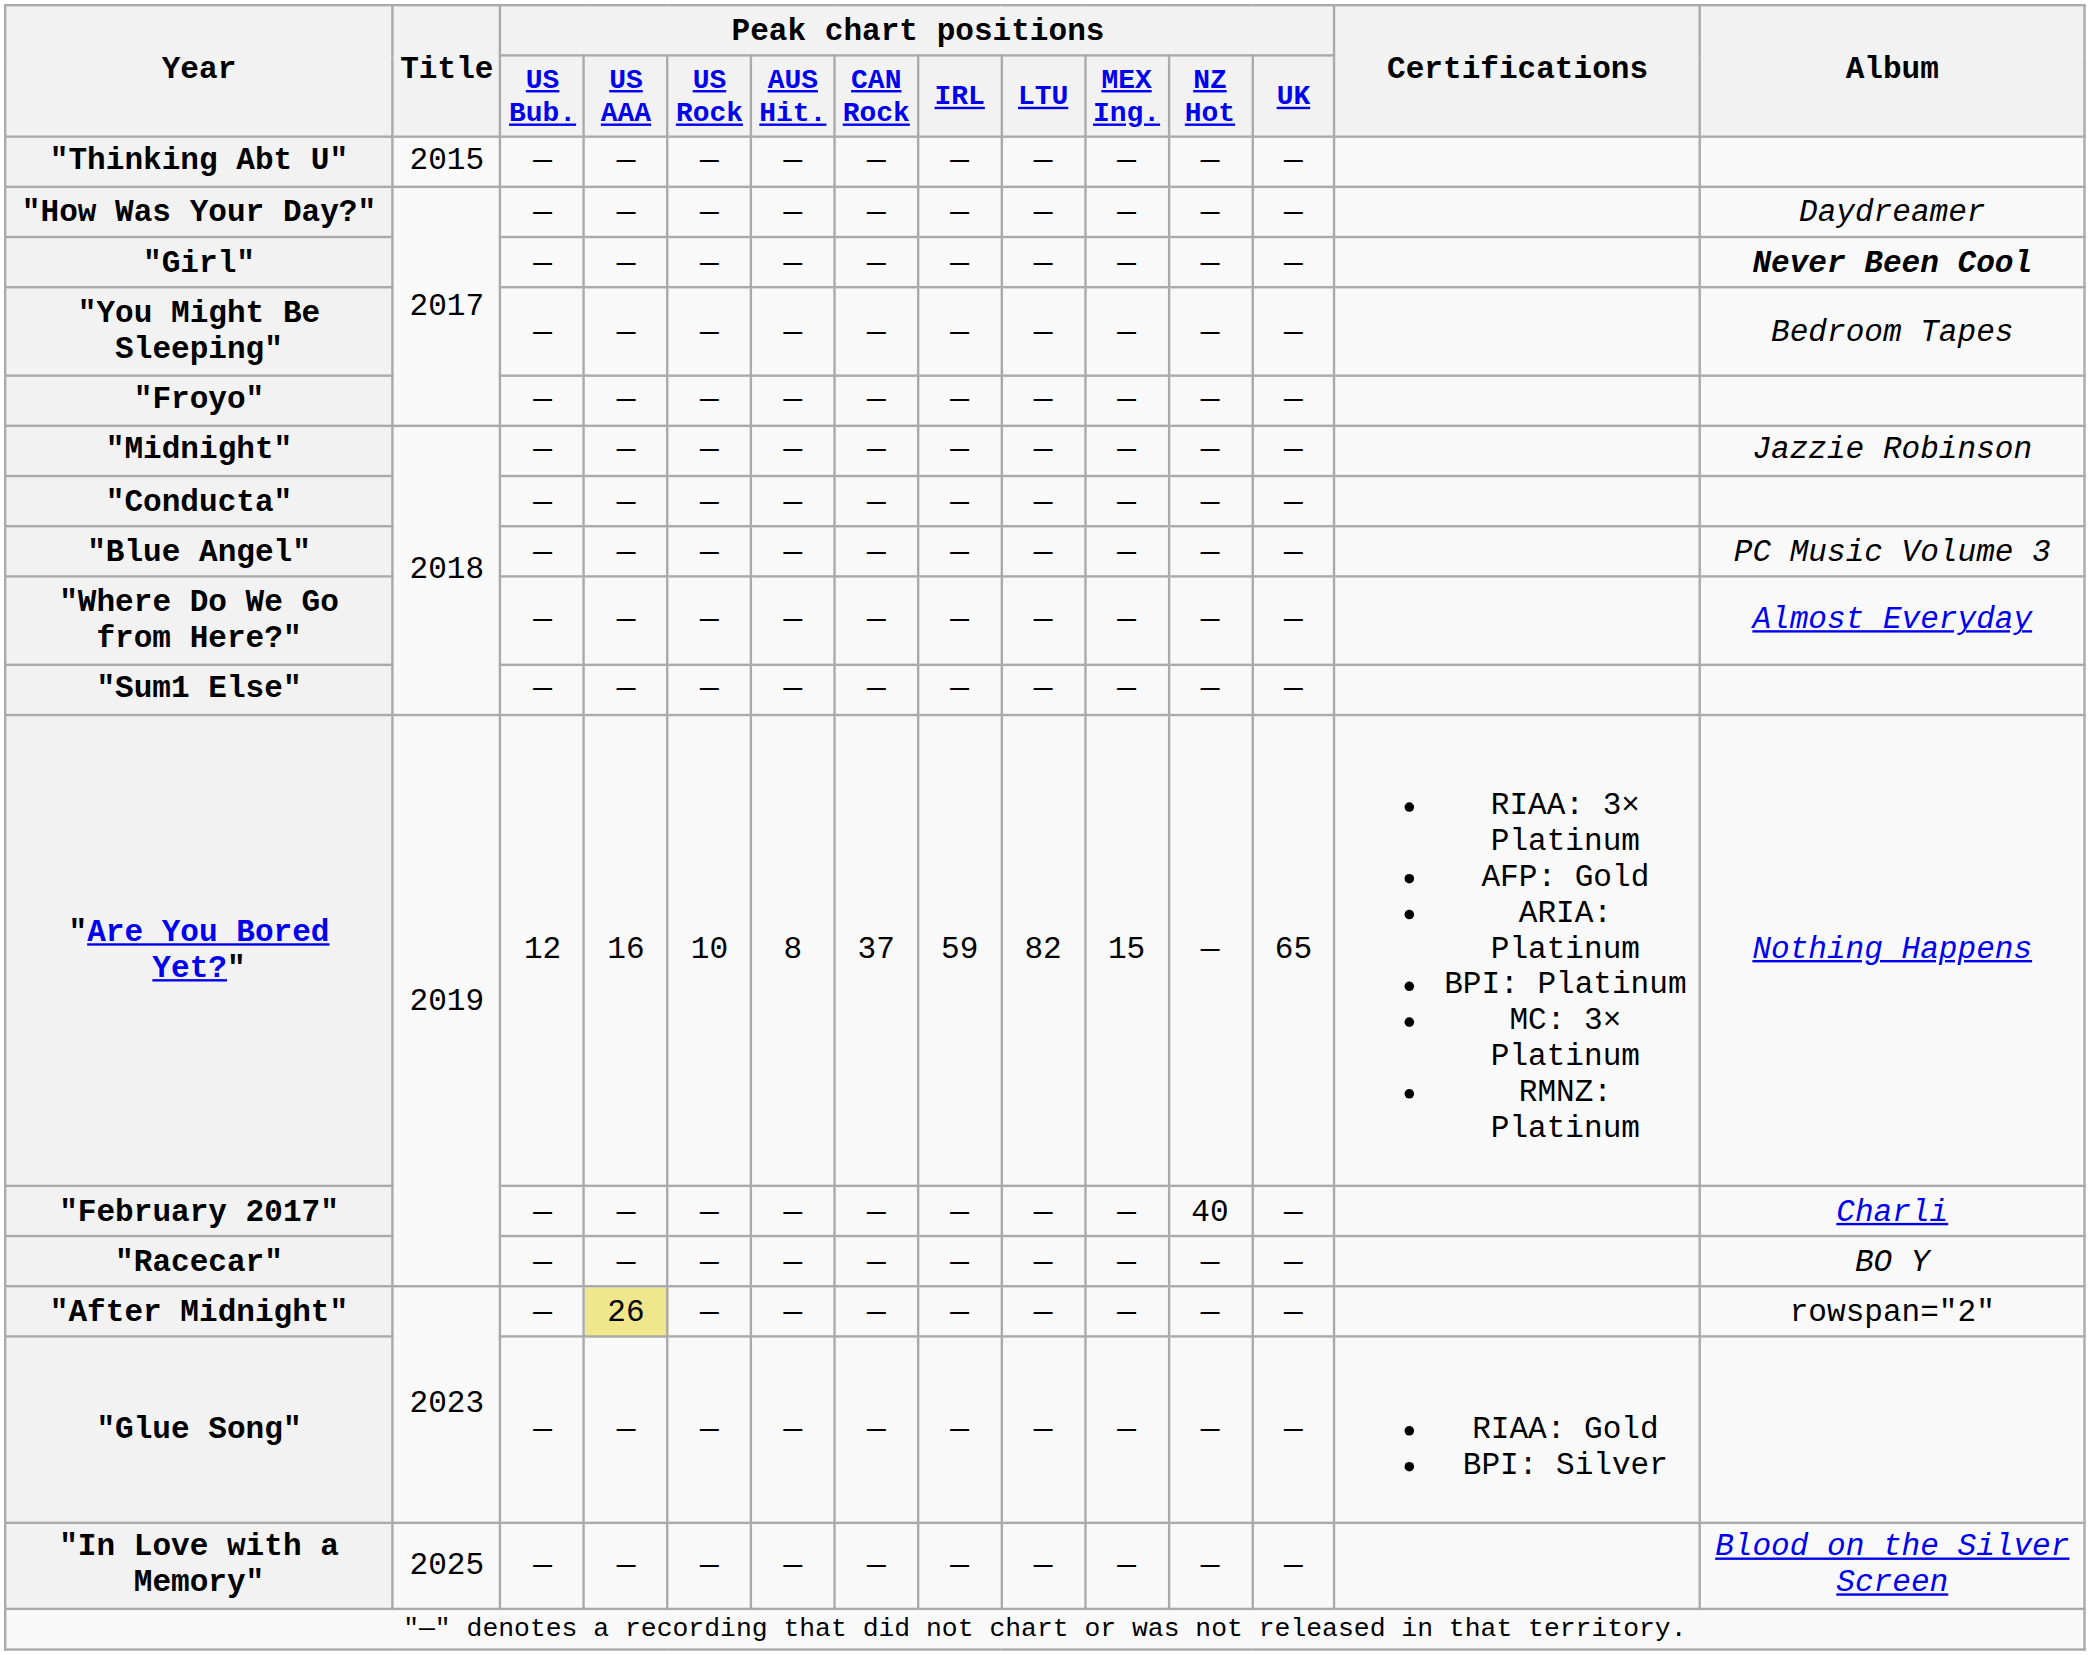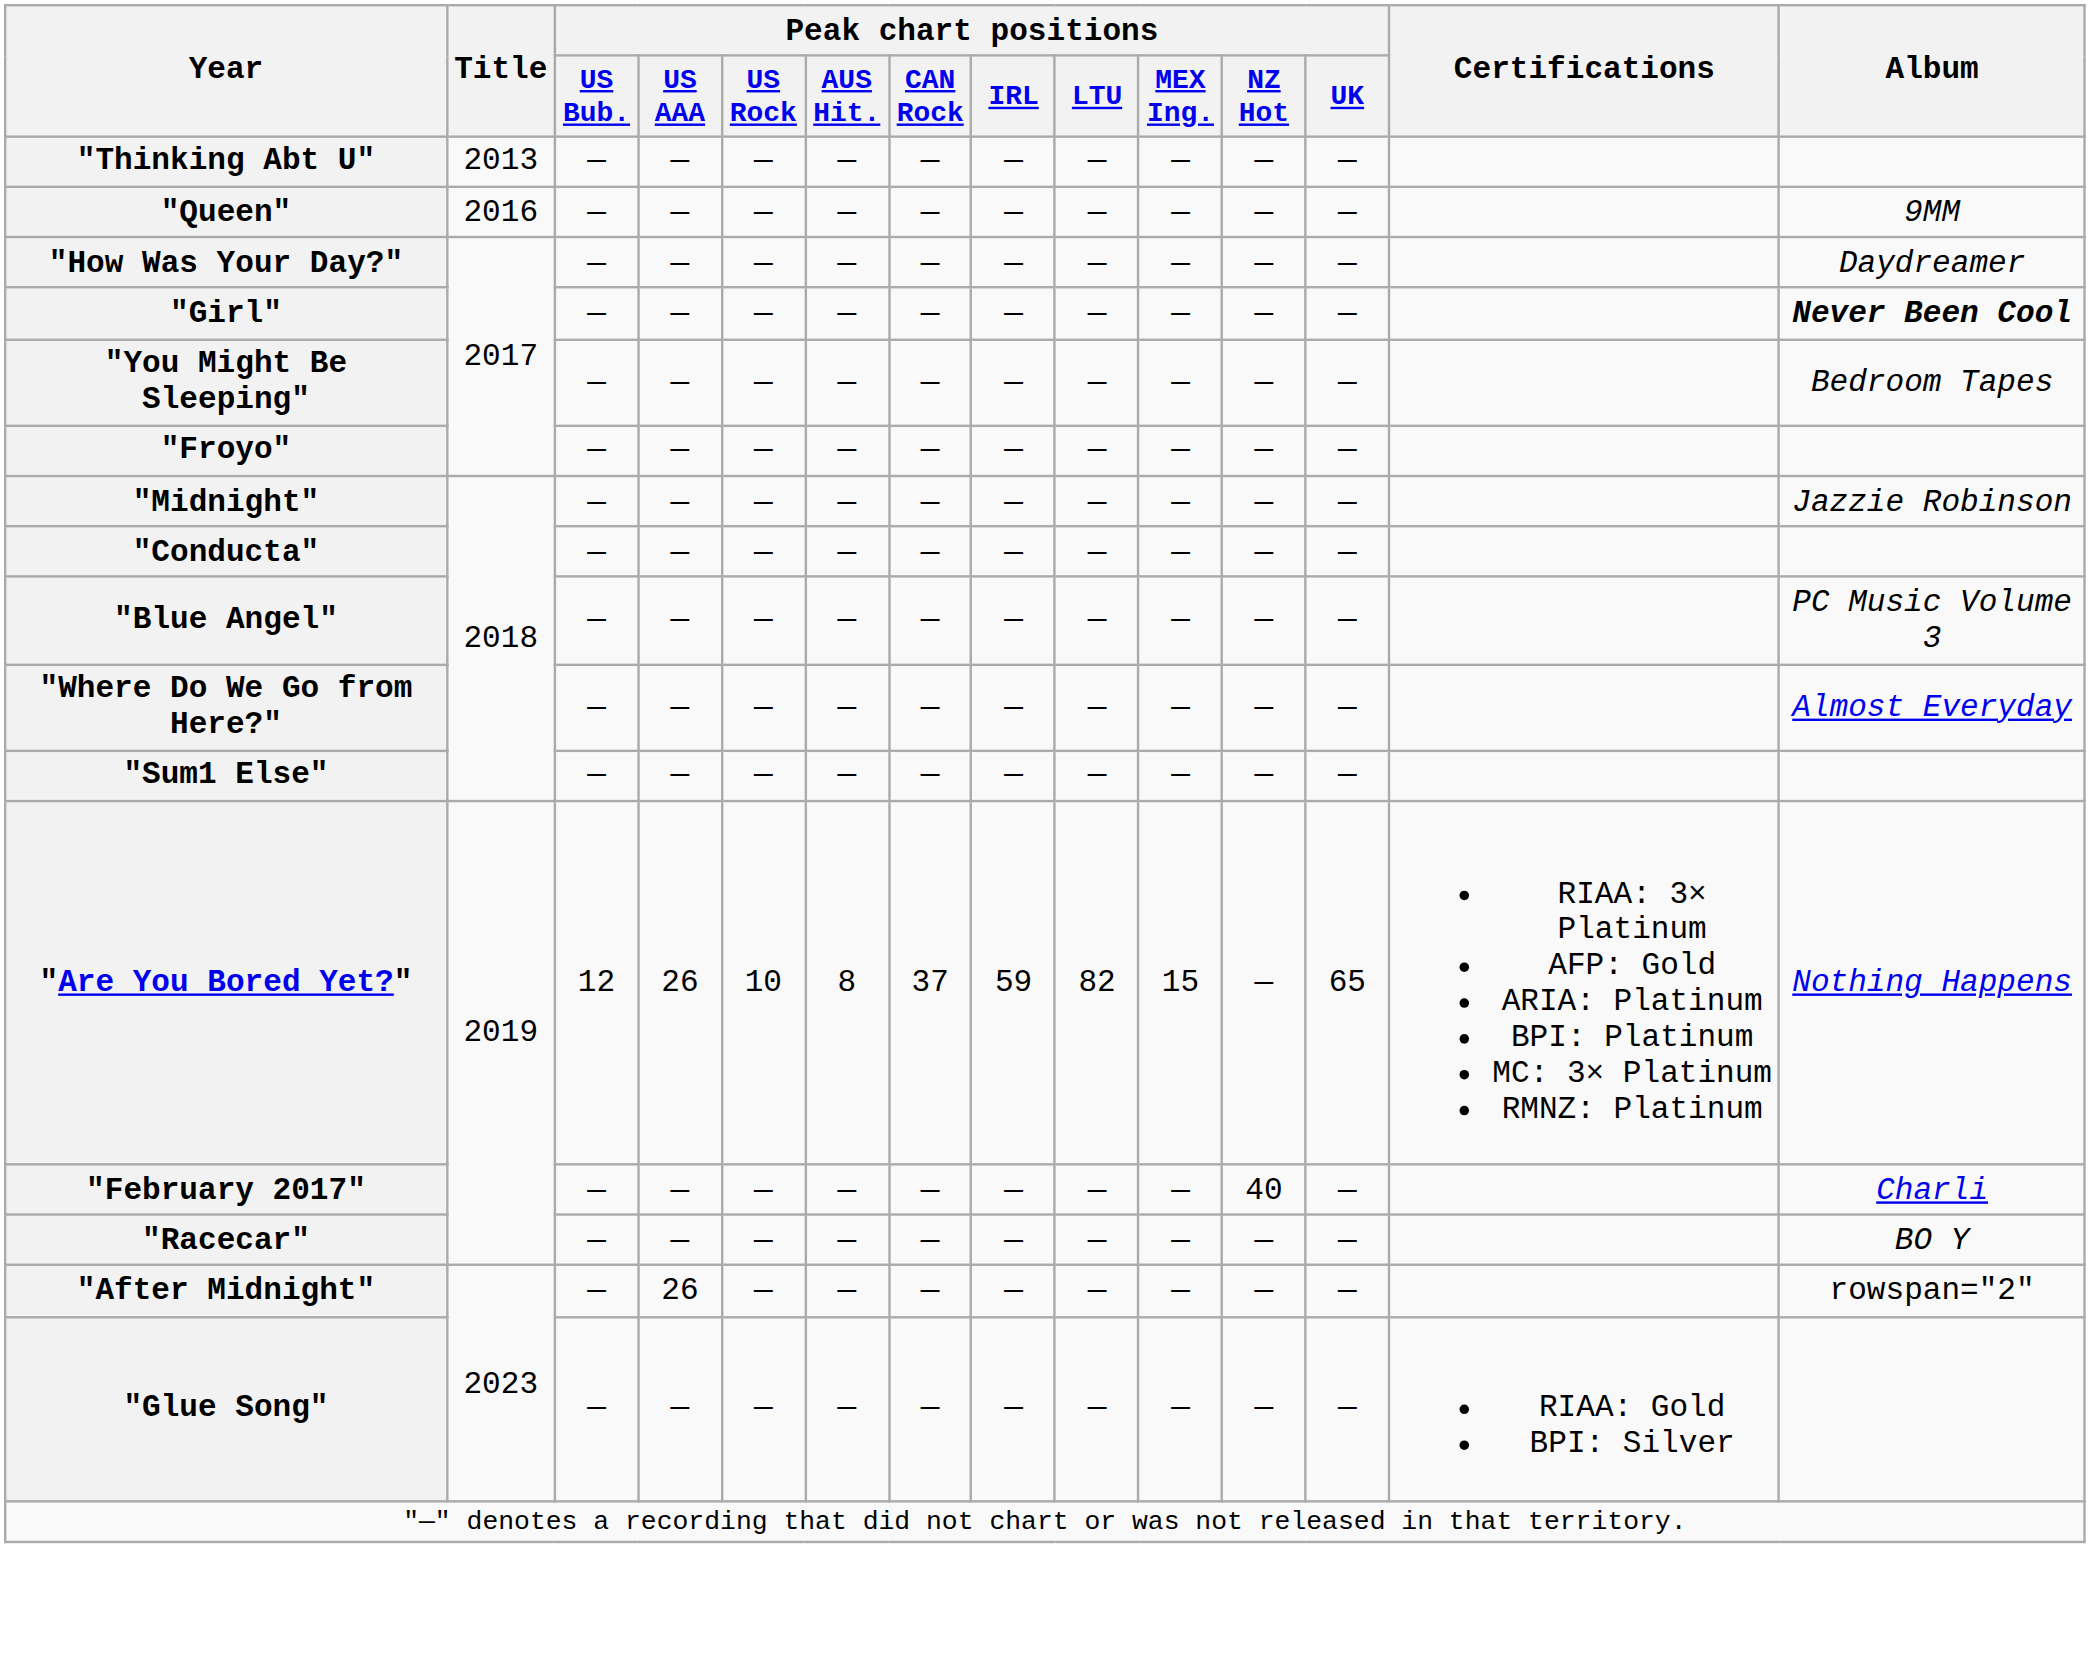(447, 162) 2015 -> (501, 162) 2013
+ row: (226, 212)
(626, 950) 16 -> (680, 983) 26
(626, 1312) khaki background -> (680, 1291) no background
- row: (199, 1565)
